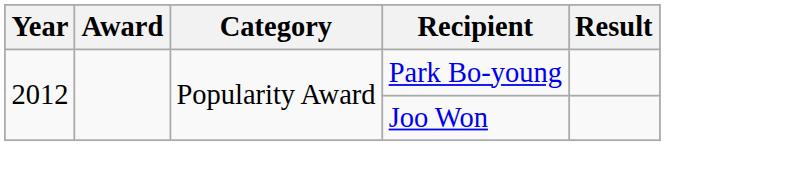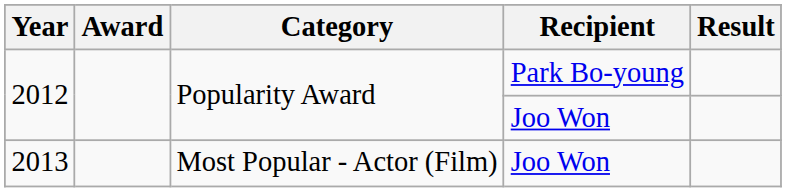+ row: (40, 162)
